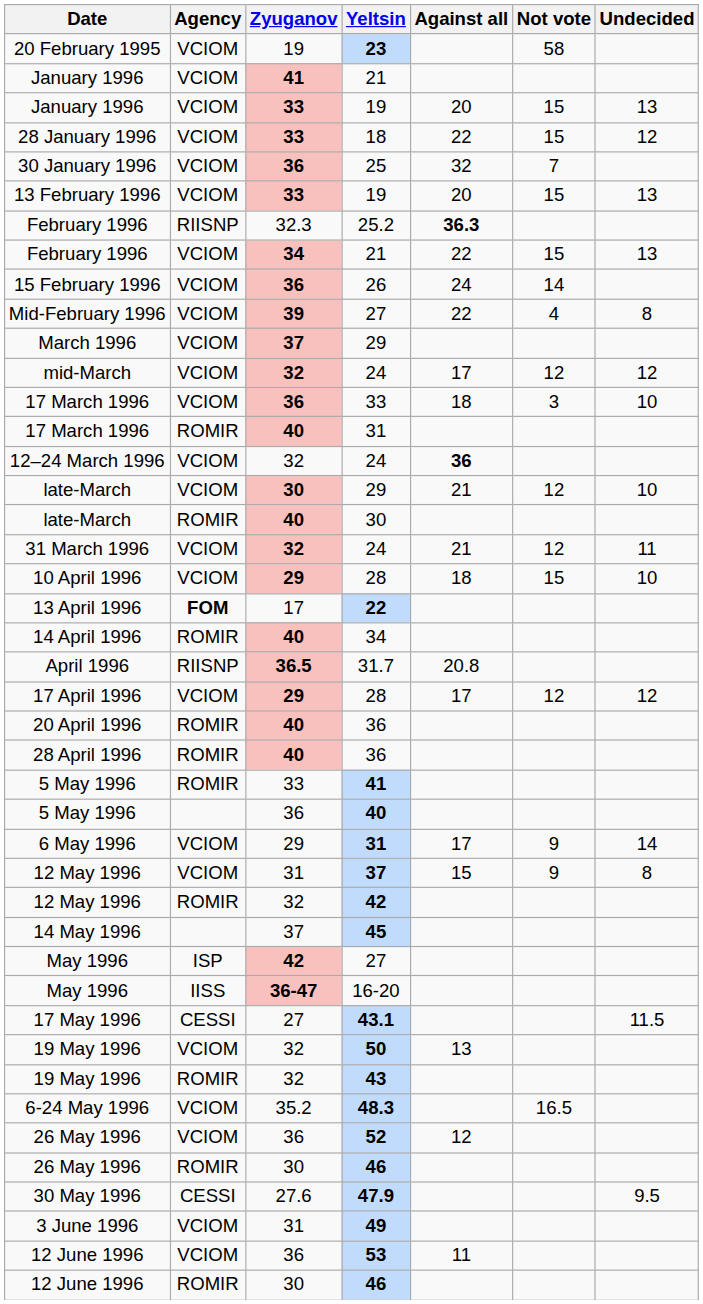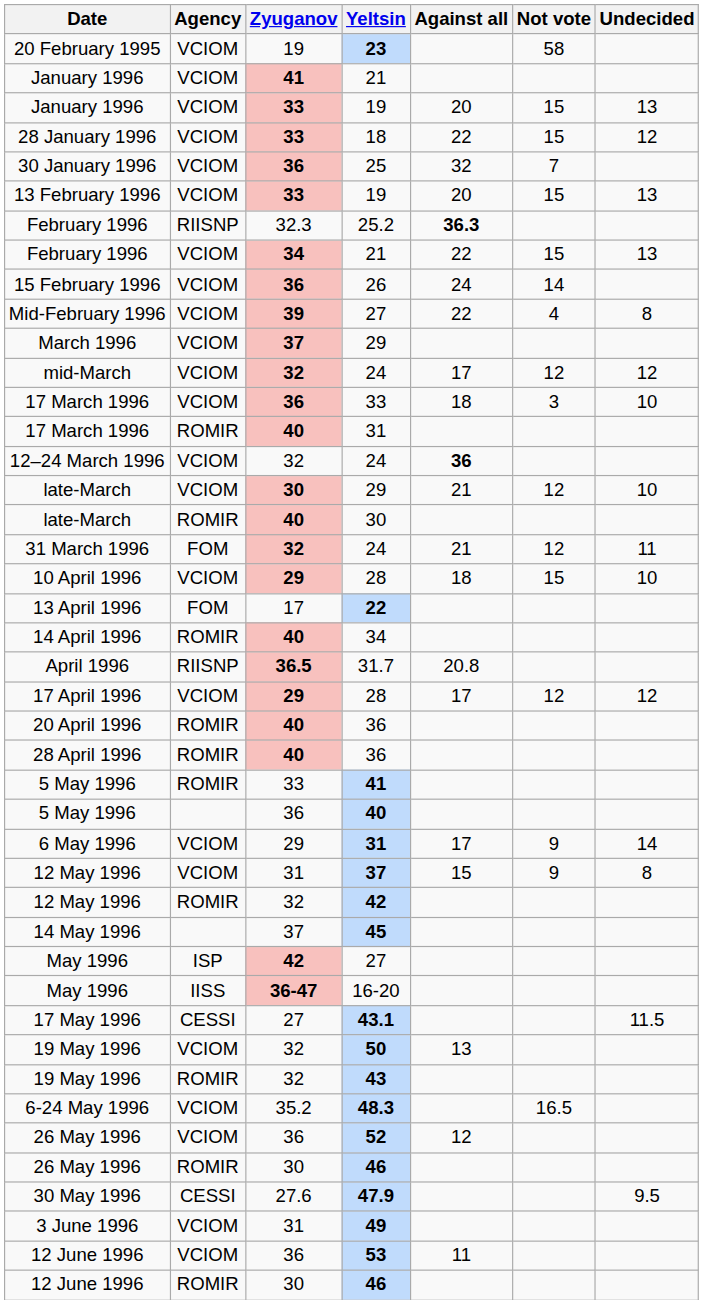(208, 549) VCIOM -> (208, 549) FOM
(208, 607) bold -> (208, 607) normal
